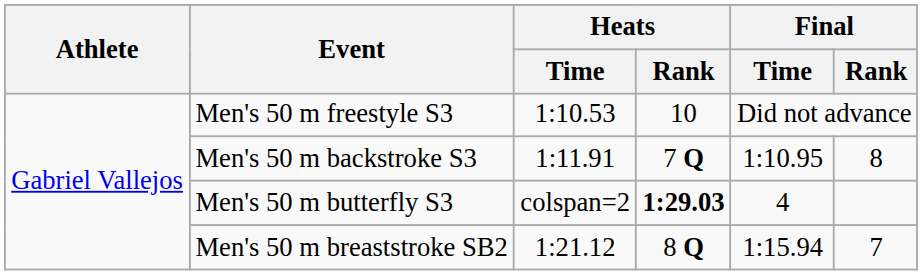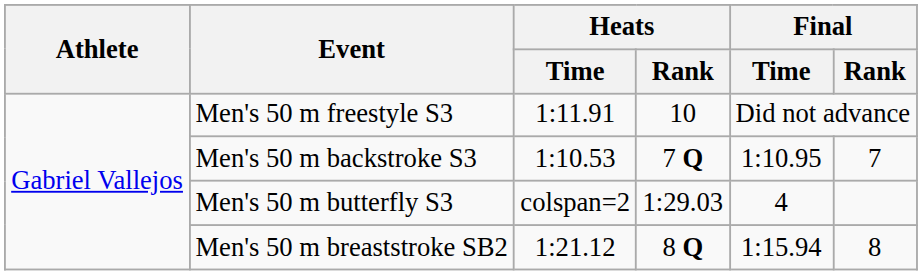(575, 114) 1:10.53 -> (575, 114) 1:11.91
(575, 158) 1:11.91 -> (575, 158) 1:10.53
(876, 158) 8 -> (875, 158) 7
(684, 202) bold -> (683, 202) normal
(876, 246) 7 -> (875, 246) 8
